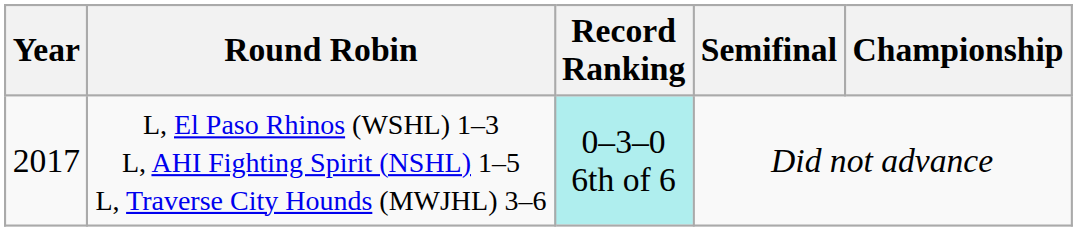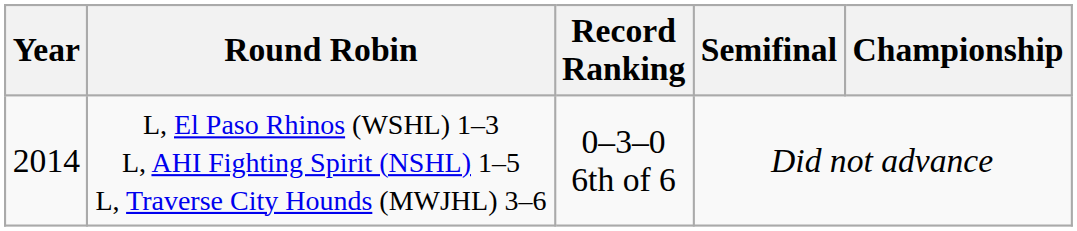(46, 160) 2017 -> (46, 160) 2014
(624, 160) paleturquoise background -> (624, 160) no background
